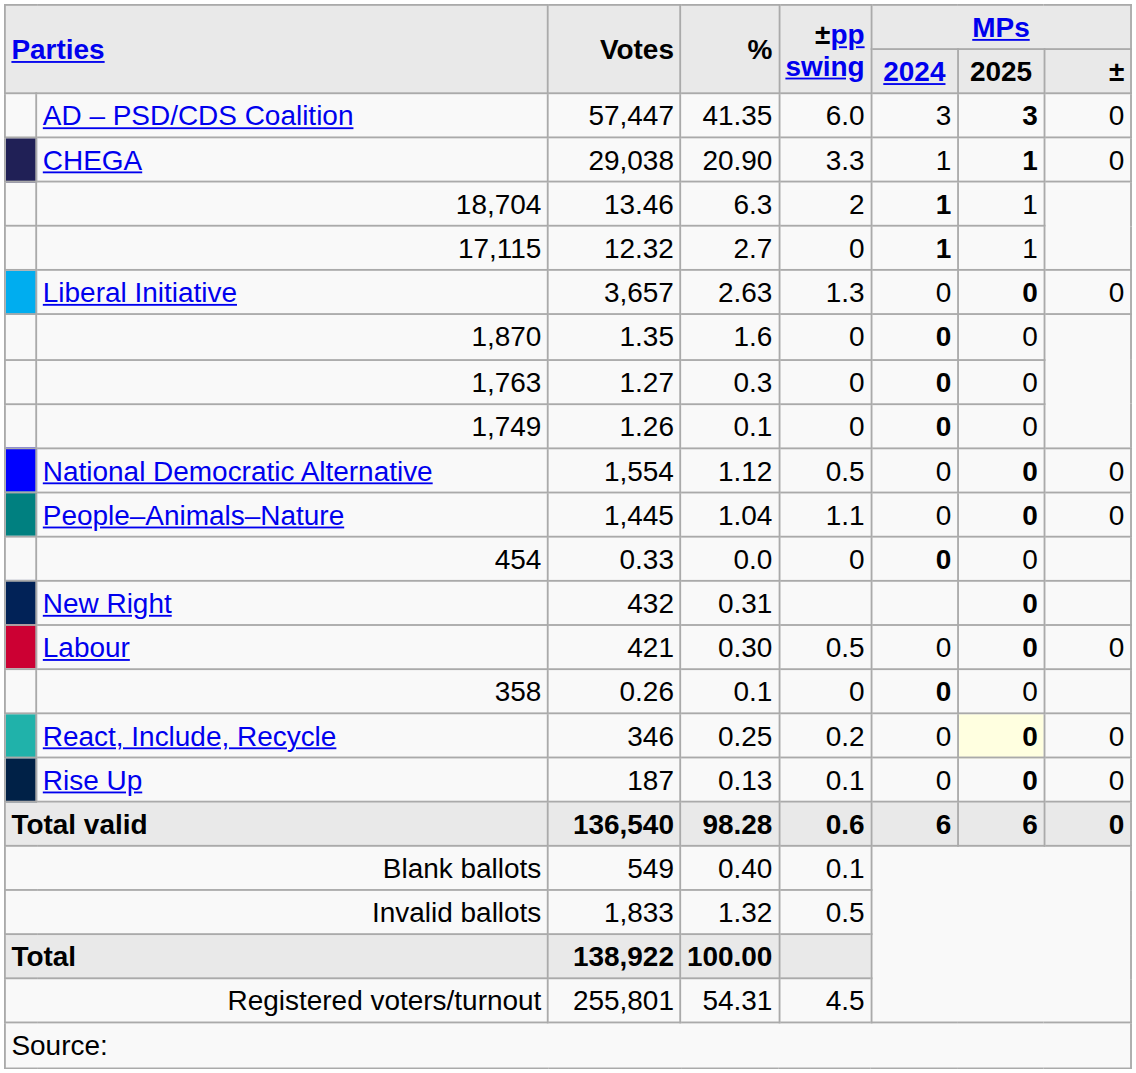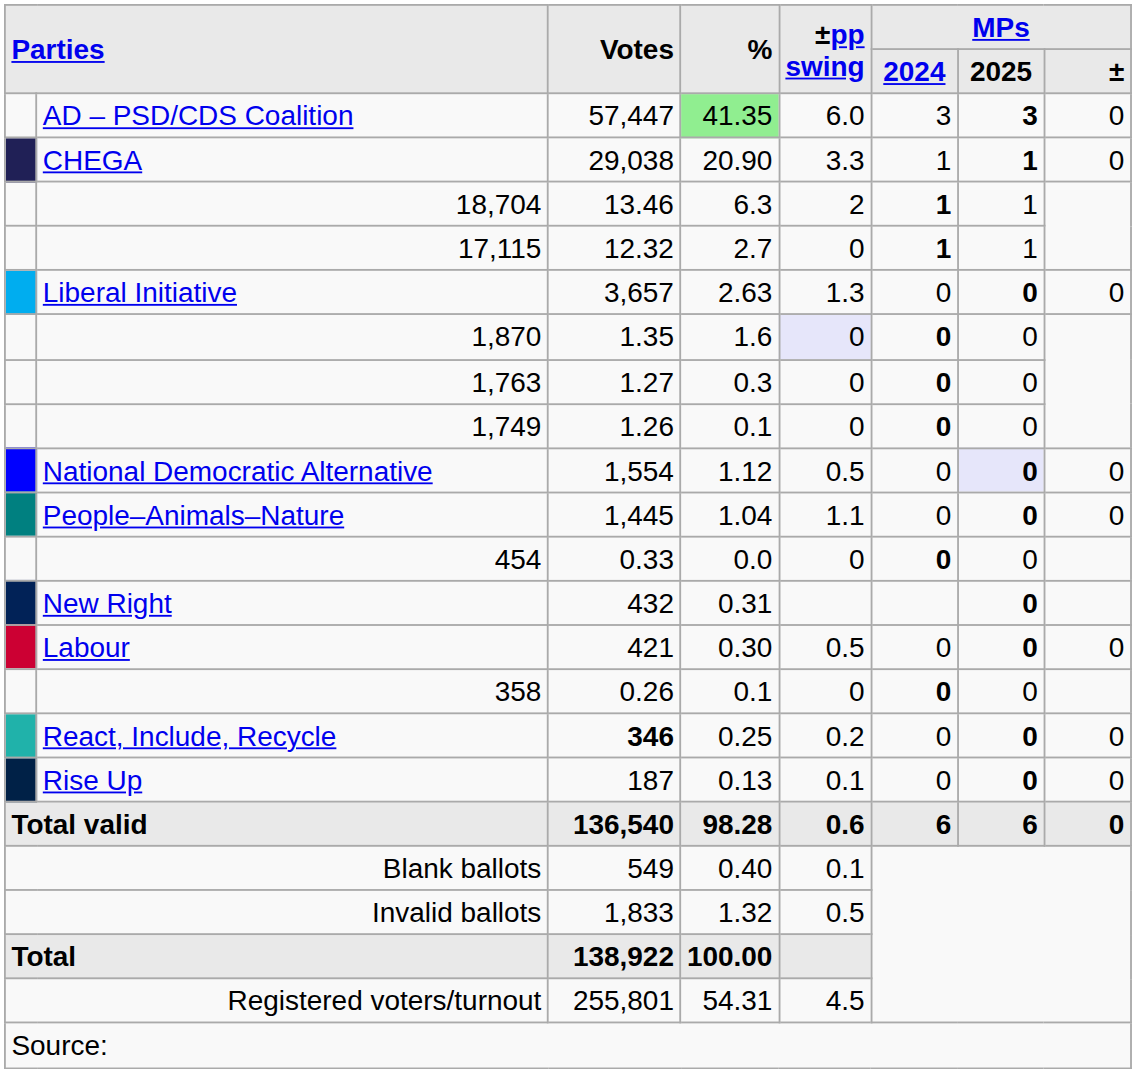(737, 116) no background -> (737, 116) lightgreen background
(857, 337) no background -> (857, 337) lavender background
(1030, 470) no background -> (1030, 470) lavender background
(651, 736) normal -> (651, 736) bold
(1030, 736) lightyellow background -> (1030, 736) no background
